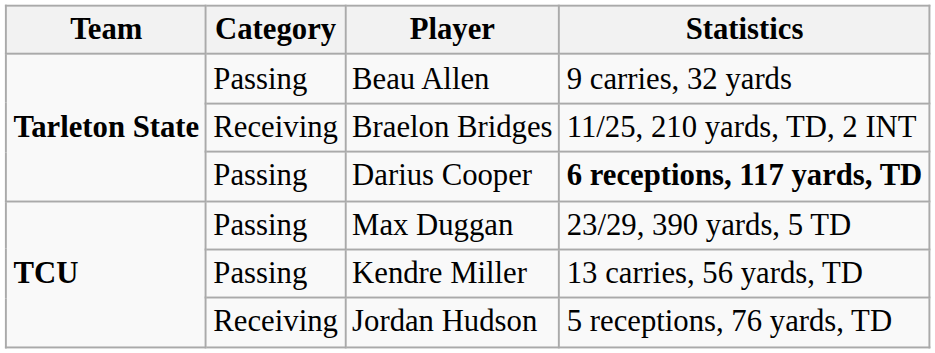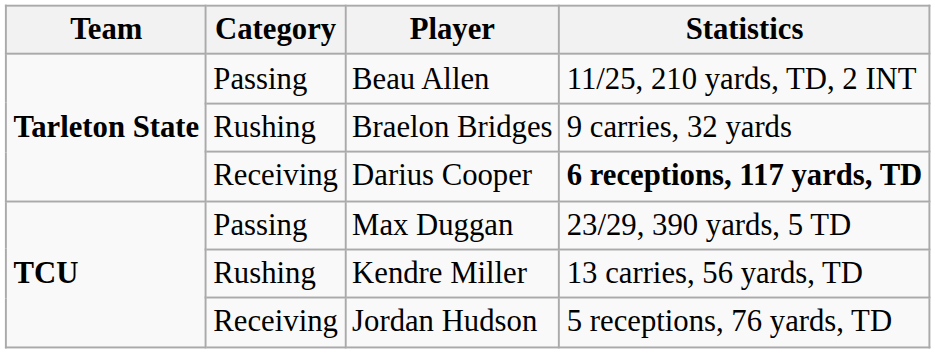(679, 78) 9 carries, 32 yards -> (742, 78) 11/25, 210 yards, TD, 2 INT
(276, 127) Receiving -> (265, 127) Rushing
(742, 127) 11/25, 210 yards, TD, 2 INT -> (679, 127) 9 carries, 32 yards
(260, 175) Passing -> (276, 175) Receiving
(260, 273) Passing -> (265, 273) Rushing
